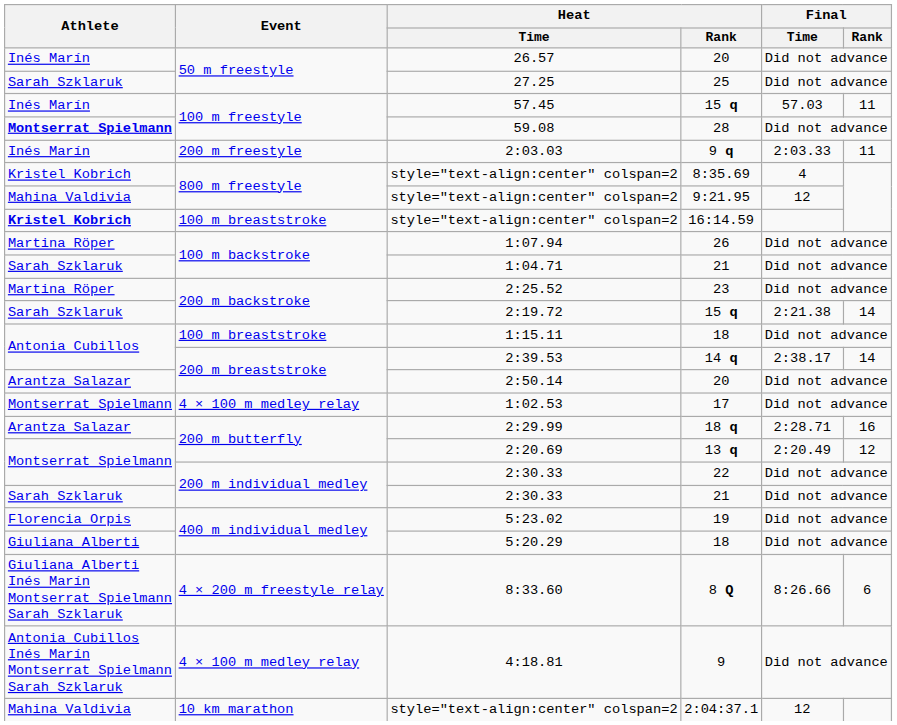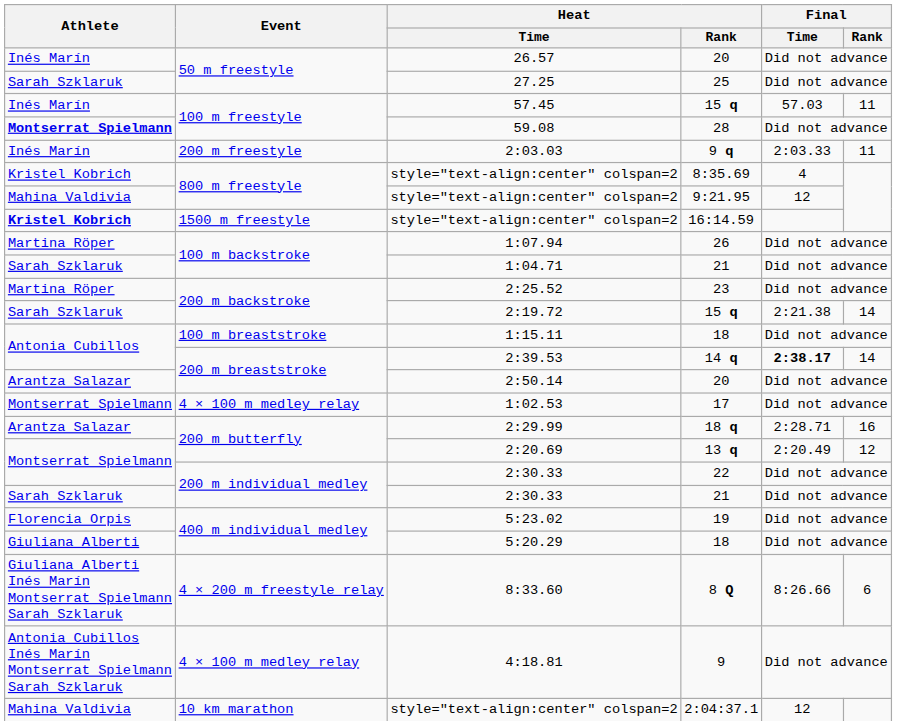(252, 220) 100 m breaststroke -> (244, 220) 1500 m freestyle
(802, 358) normal -> (802, 358) bold
